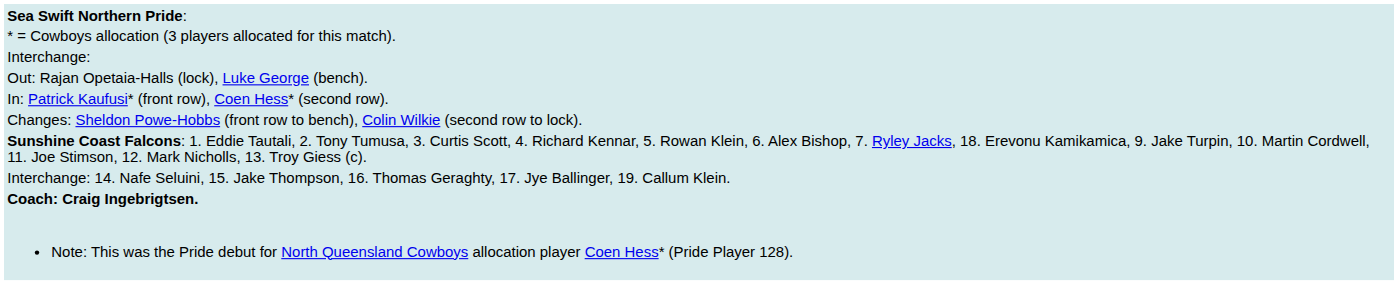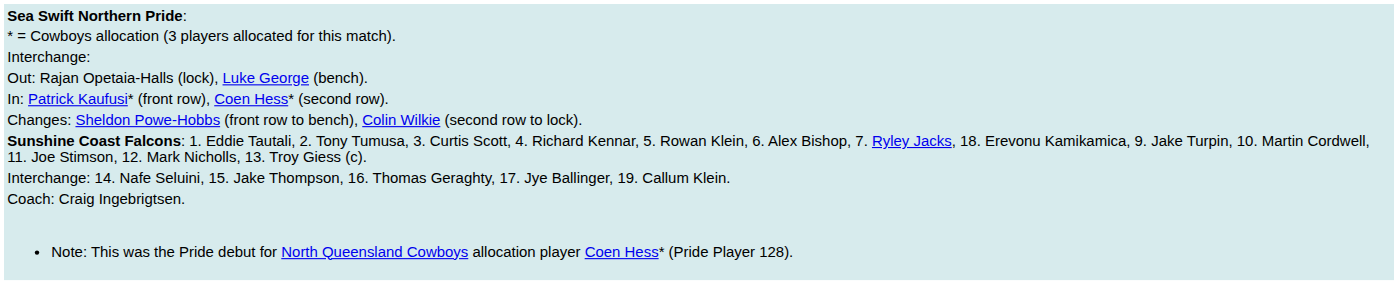(103, 199) bold -> (96, 199) normal
